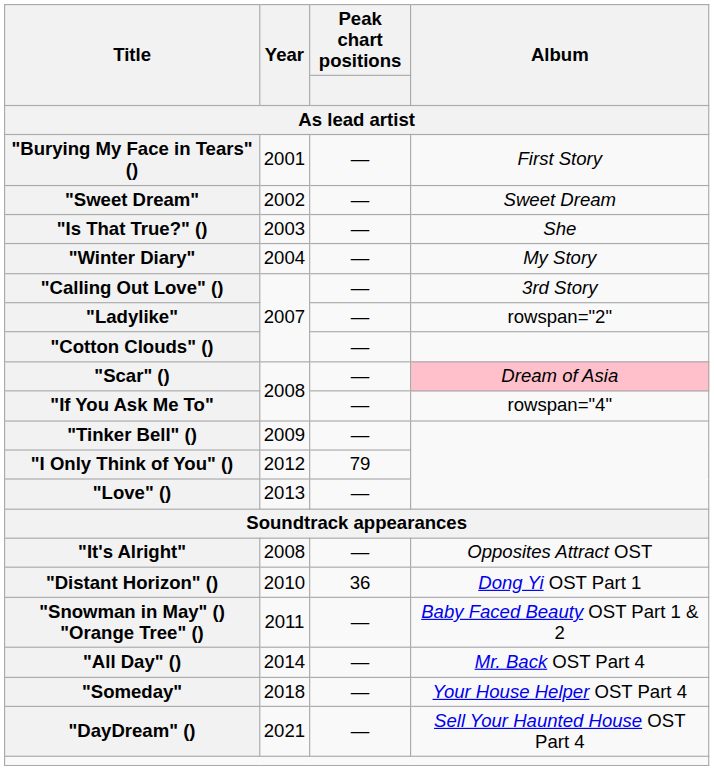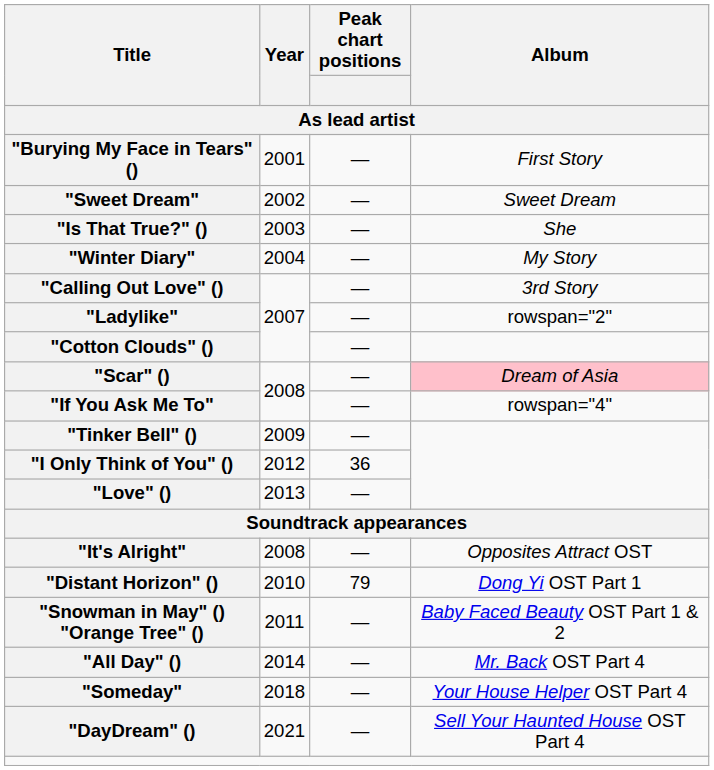(360, 464) 79 -> (360, 464) 36
(360, 582) 36 -> (360, 582) 79
